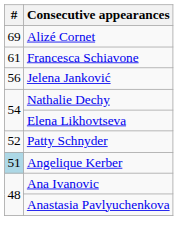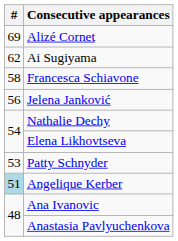+ row: (62, 57)
(14, 57) 61 -> (14, 78) 58
(14, 141) 52 -> (14, 162) 53
